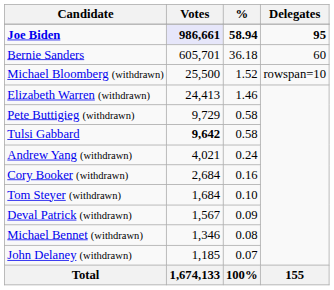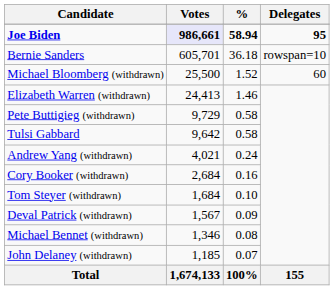(320, 54) 60 -> (295, 54) rowspan=10
(295, 74) rowspan=10 -> (320, 74) 60
(206, 134) bold -> (206, 134) normal
